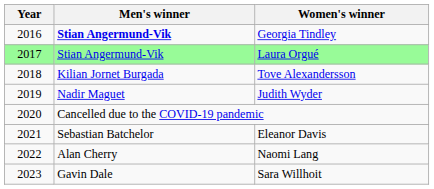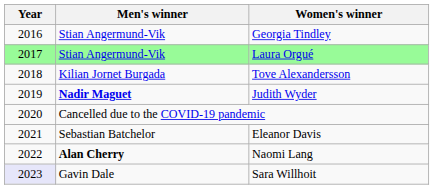(114, 34) bold -> (112, 34) normal
(91, 94) normal -> (95, 94) bold
(87, 154) normal -> (91, 154) bold
(29, 174) no background -> (30, 174) lavender background
